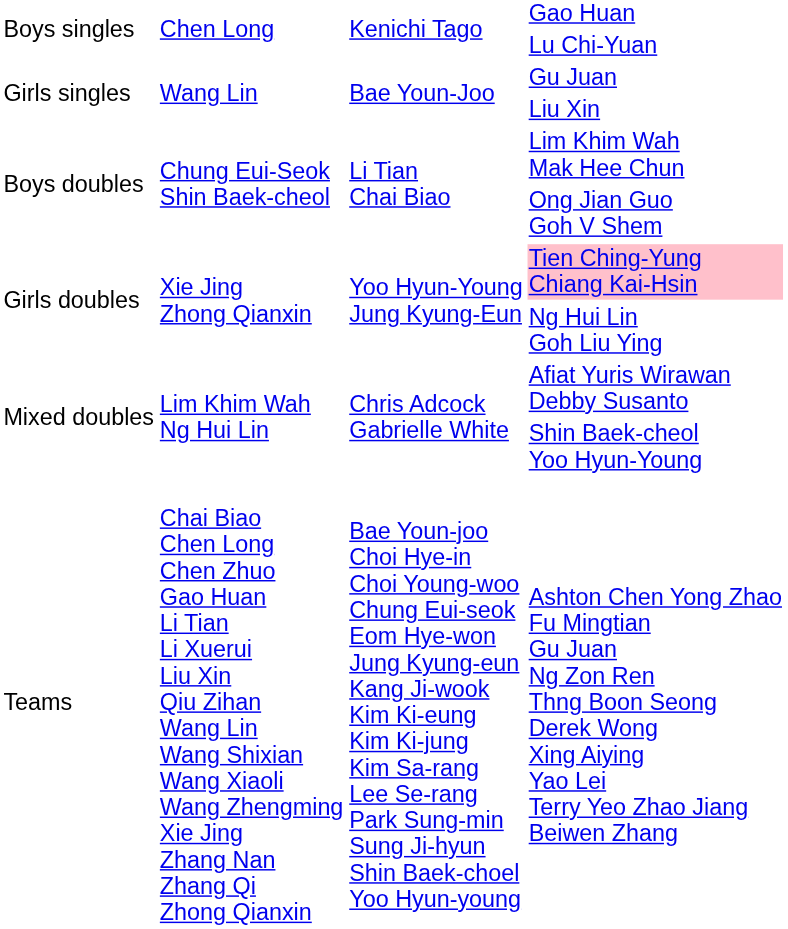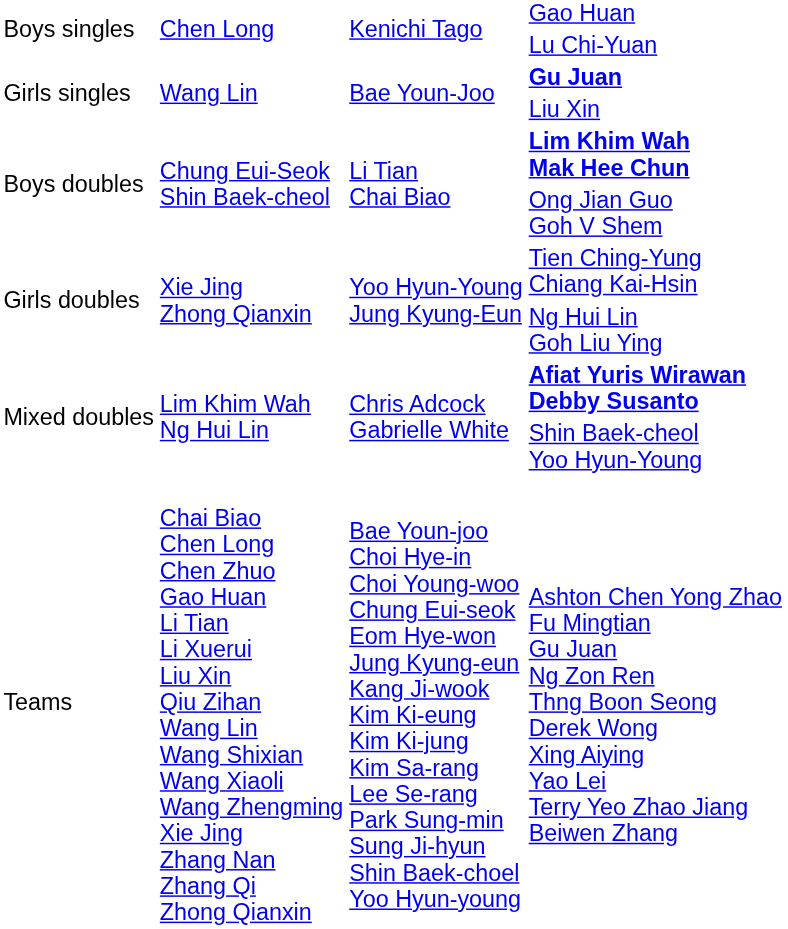(573, 77) normal -> (575, 77) bold
(607, 154) normal -> (609, 154) bold
(615, 271) pink background -> (615, 271) no background
(630, 388) normal -> (637, 388) bold
